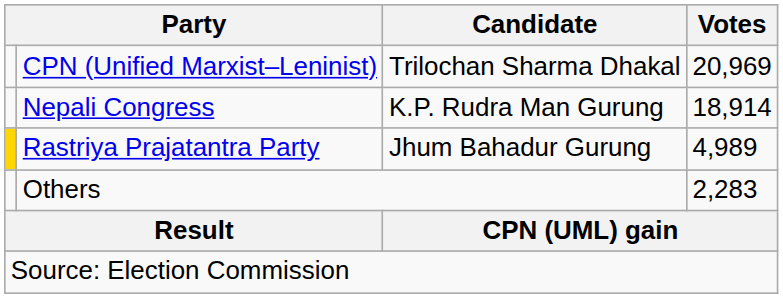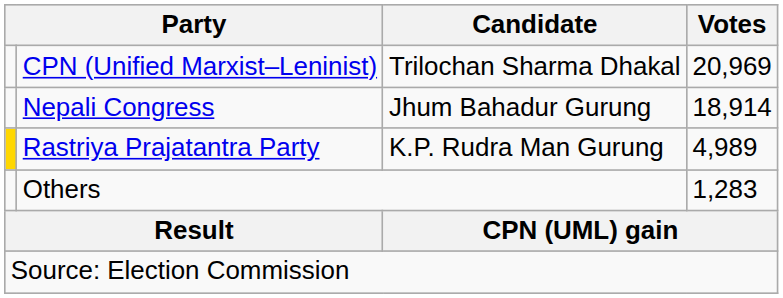(526, 107) K.P. Rudra Man Gurung -> (520, 107) Jhum Bahadur Gurung
(520, 148) Jhum Bahadur Gurung -> (526, 148) K.P. Rudra Man Gurung
(725, 189) 2,283 -> (725, 189) 1,283
